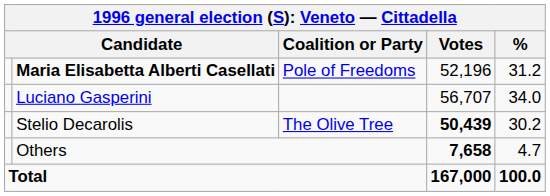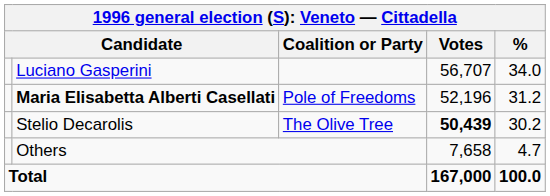rows swapped: (84, 97) <-> (146, 71)
(470, 151) bold -> (470, 151) normal
